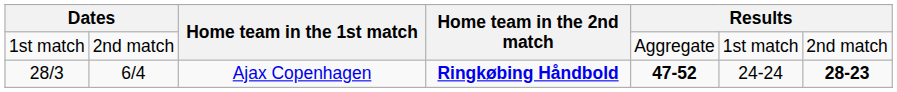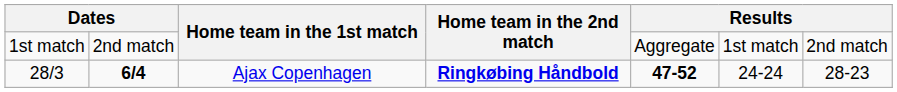(133, 73) normal -> (133, 73) bold
(847, 73) bold -> (847, 73) normal
